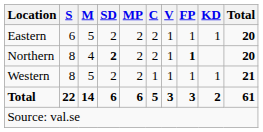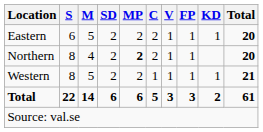(114, 55) bold -> (114, 55) normal
(140, 55) normal -> (140, 55) bold
(192, 55) bold -> (192, 55) normal
